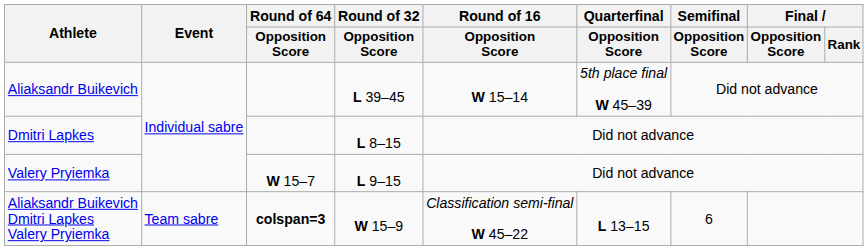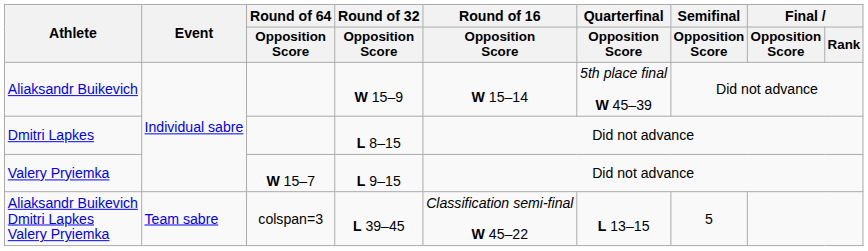(379, 98) L 39–45 -> (379, 98) W 15–9
(291, 219) bold -> (291, 219) normal
(379, 227) W 15–9 -> (379, 227) L 39–45
(709, 219) 6 -> (709, 219) 5
